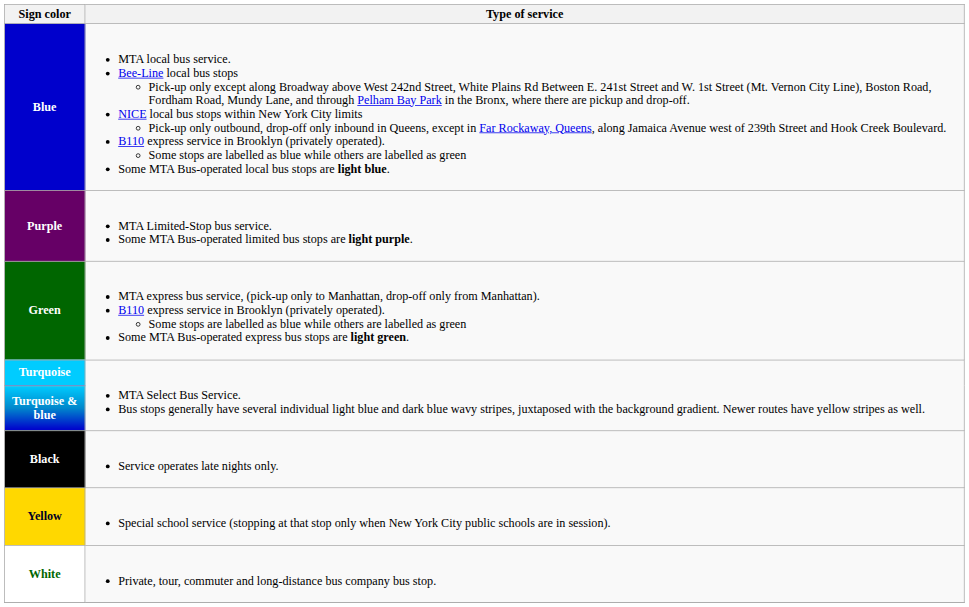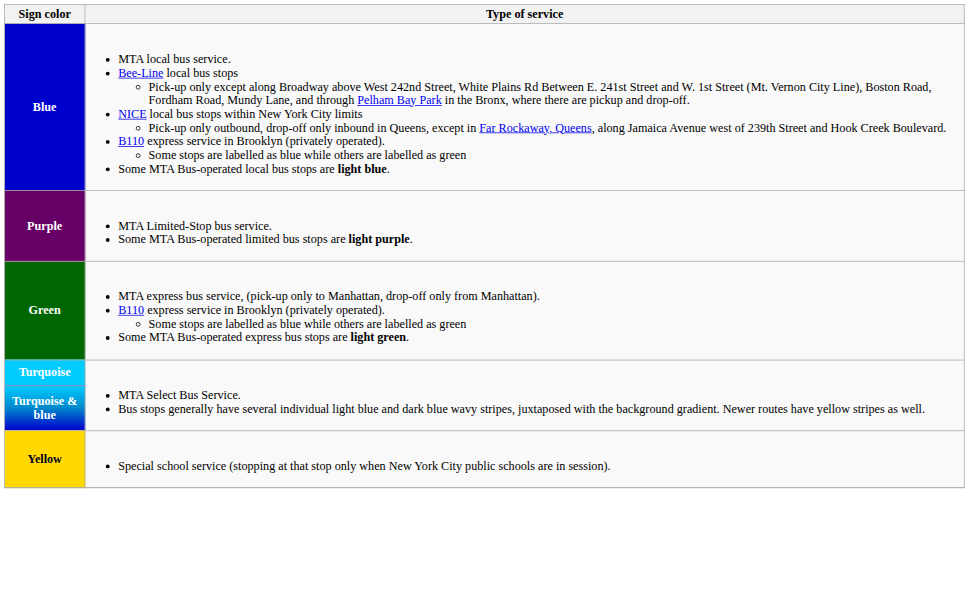- row: (45, 459)
- row: (45, 573)
